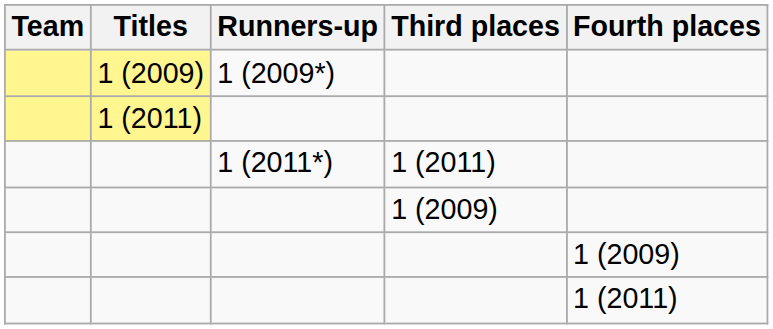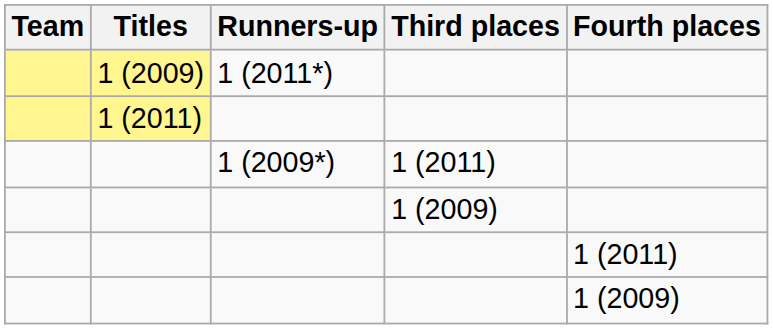(276, 72) 1 (2009*) -> (275, 72) 1 (2011*)
(275, 163) 1 (2011*) -> (276, 163) 1 (2009*)
(626, 254) 1 (2009) -> (625, 254) 1 (2011)
(625, 299) 1 (2011) -> (626, 299) 1 (2009)
